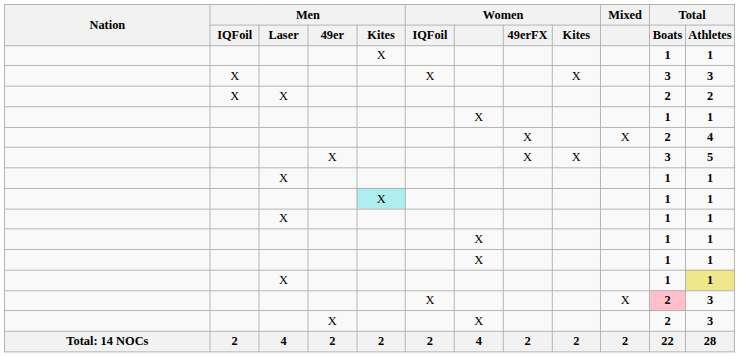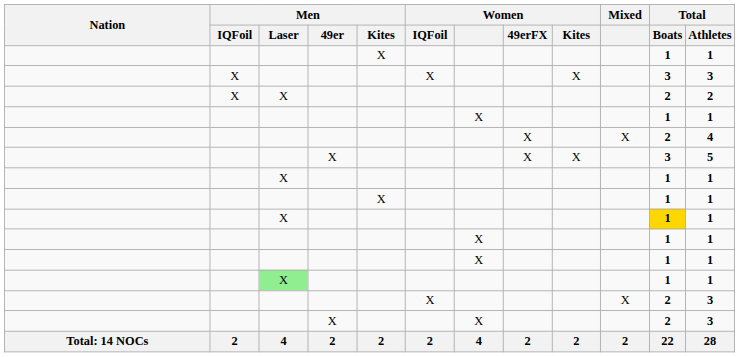(381, 198) paleturquoise background -> (381, 198) no background
(667, 219) no background -> (667, 219) gold background
(284, 280) no background -> (284, 280) lightgreen background
(710, 280) khaki background -> (710, 280) no background
(667, 301) pink background -> (667, 301) no background
